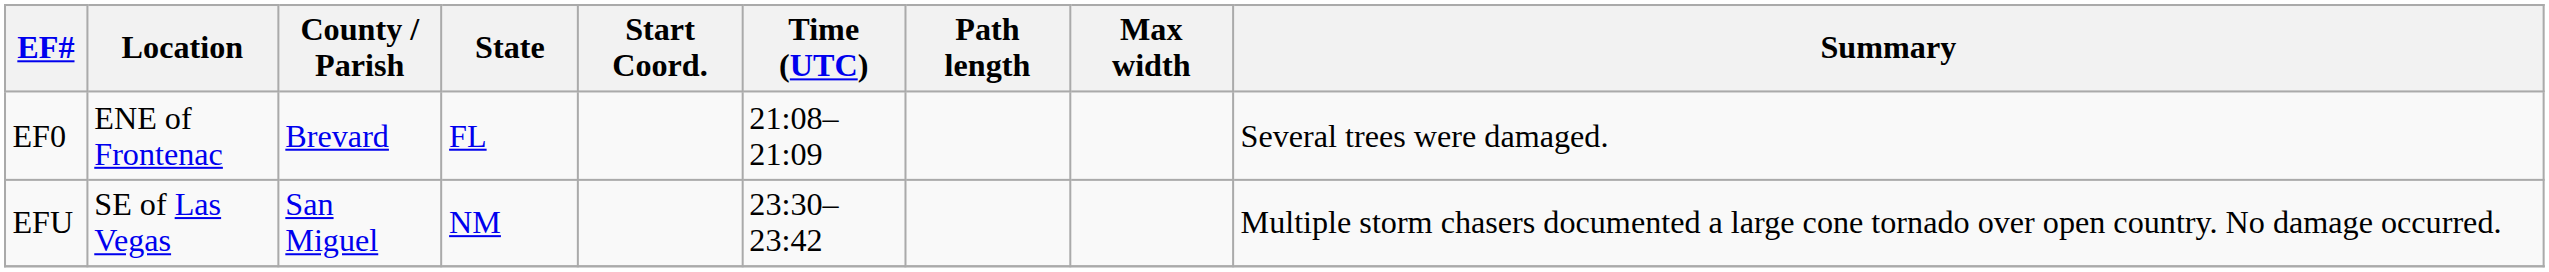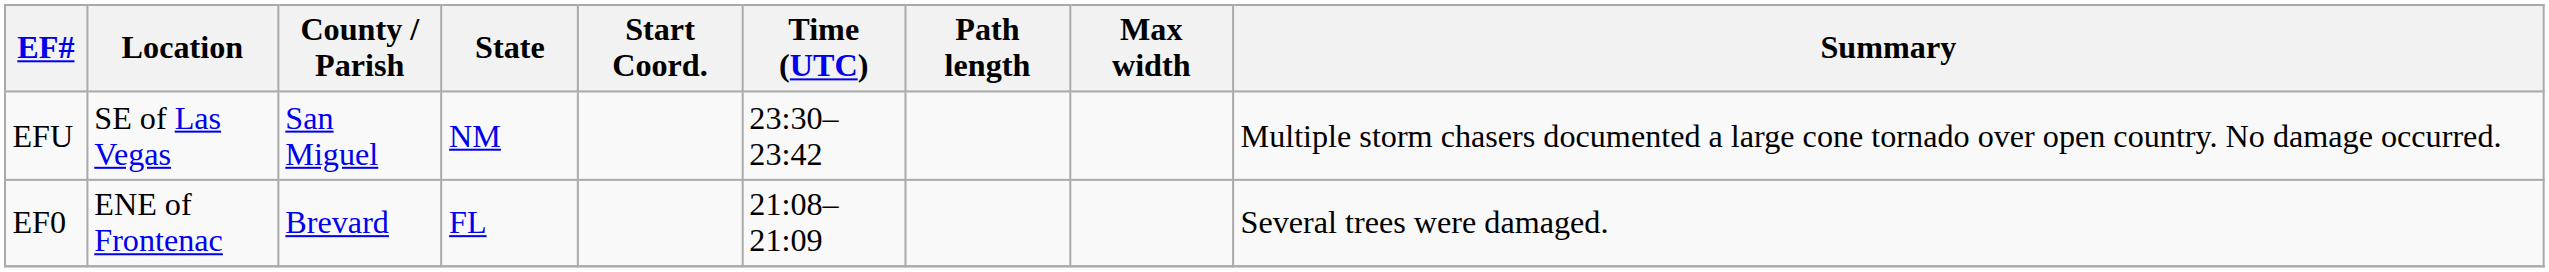rows swapped: (39, 135) <-> (43, 222)
